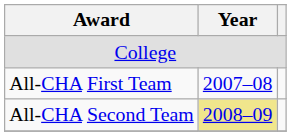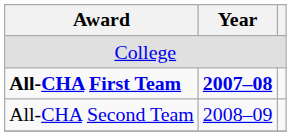(90, 83) normal -> (95, 83) bold
(238, 83) normal -> (238, 83) bold
(238, 114) khaki background -> (238, 114) no background
